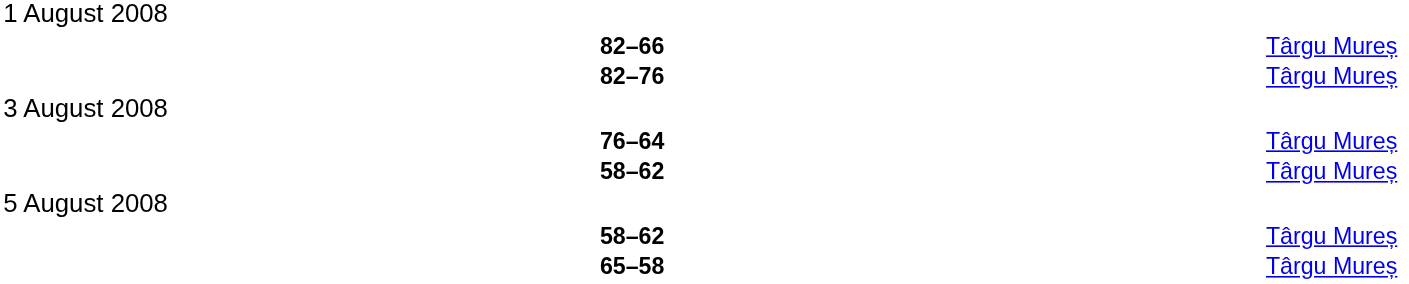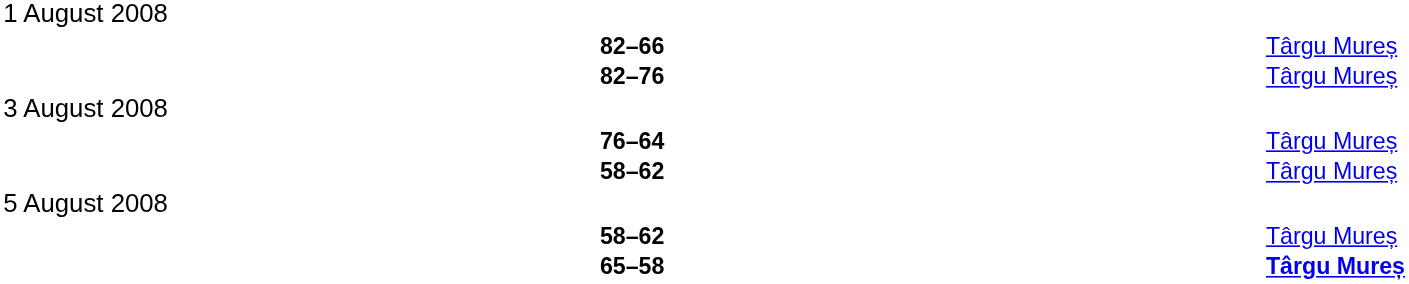(1332, 266) normal -> (1335, 266) bold
